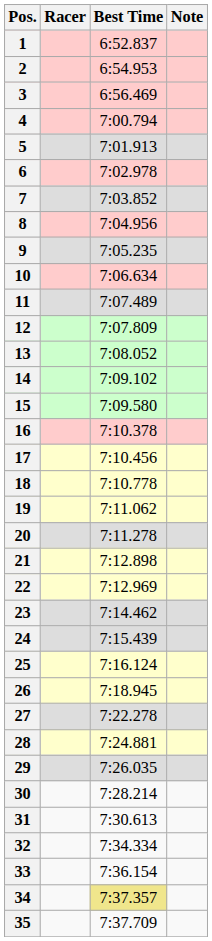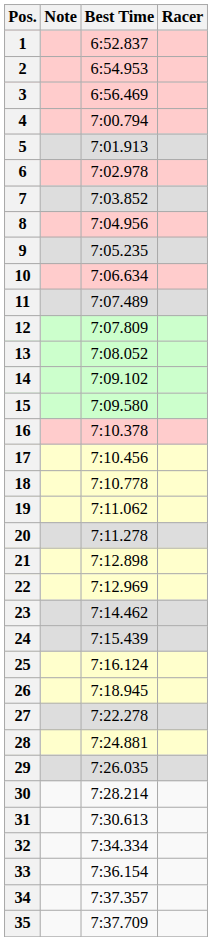columns swapped: (65, 17) <-> (187, 17)
(128, 897) khaki background -> (119, 897) no background
